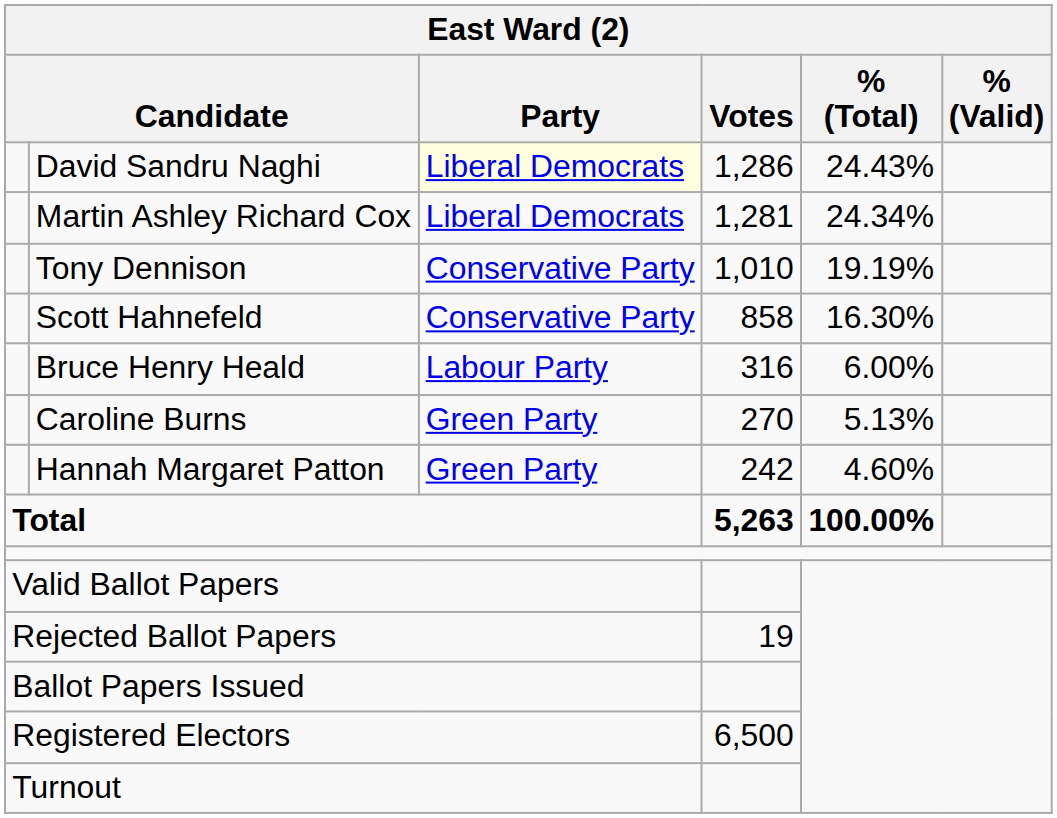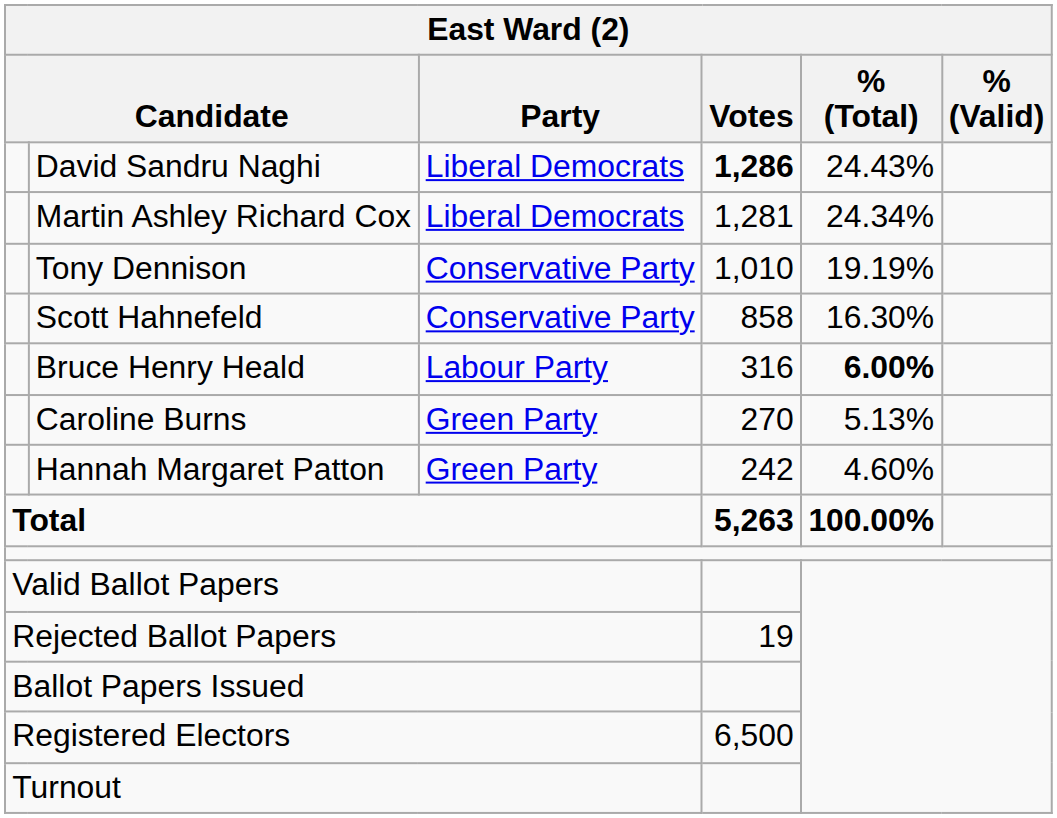(555, 166) lightyellow background -> (555, 166) no background
(754, 166) normal -> (754, 166) bold
(889, 368) normal -> (889, 368) bold
